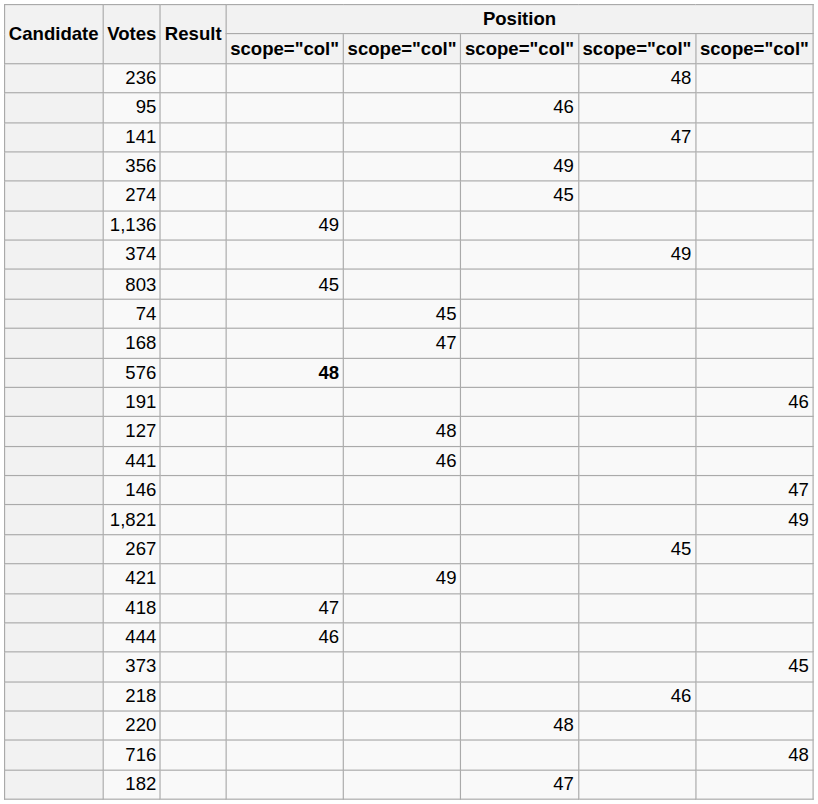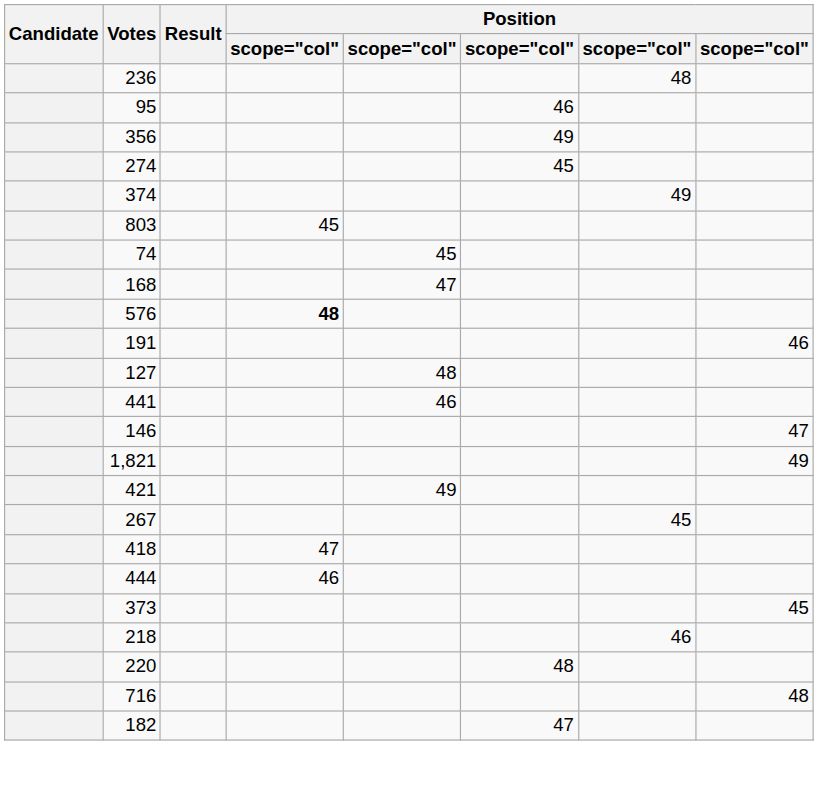- row: (141, 136)
- row: (133, 225)
rows swapped: (141, 578) <-> (141, 549)
